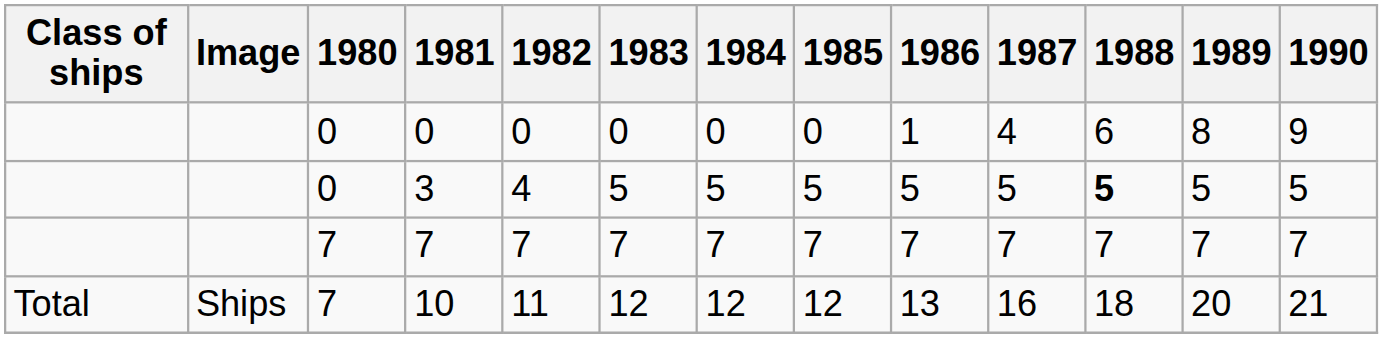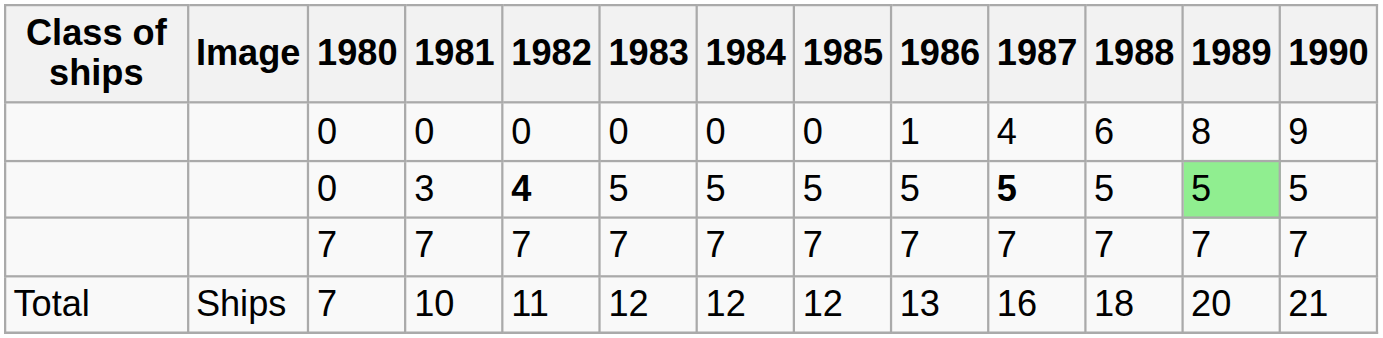(521, 188) normal -> (521, 188) bold
(1007, 188) normal -> (1007, 188) bold
(1104, 188) bold -> (1104, 188) normal
(1201, 188) no background -> (1201, 188) lightgreen background
